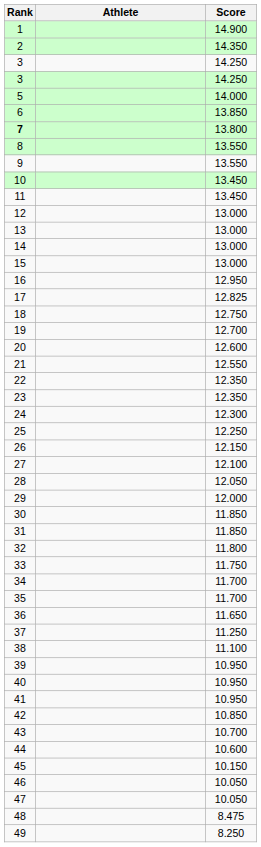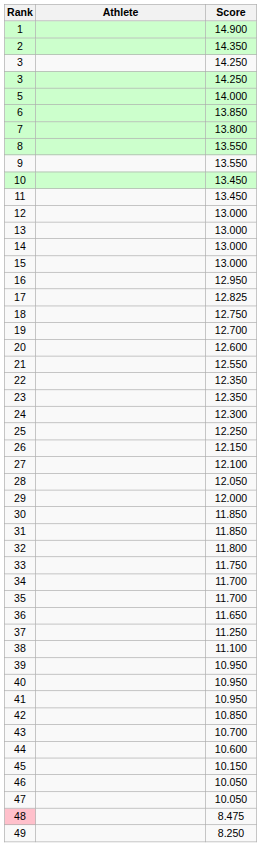(20, 130) bold -> (20, 130) normal
(20, 816) no background -> (20, 816) pink background
